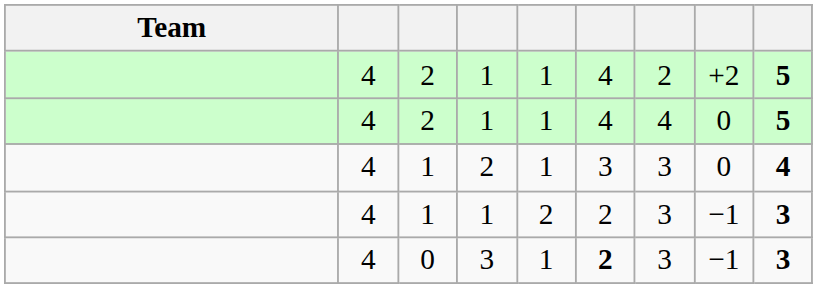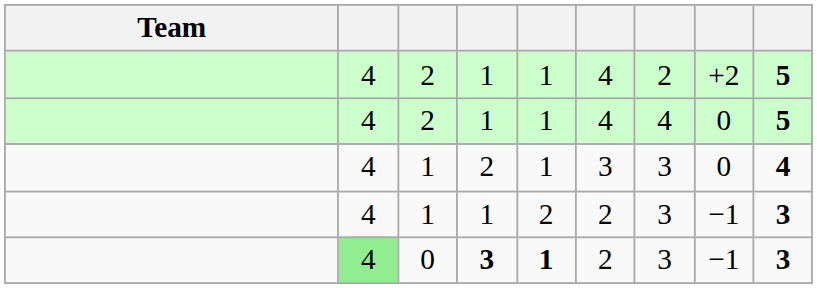(368, 259) no background -> (368, 259) lightgreen background
(487, 259) normal -> (487, 259) bold
(546, 259) normal -> (546, 259) bold
(605, 259) bold -> (605, 259) normal
